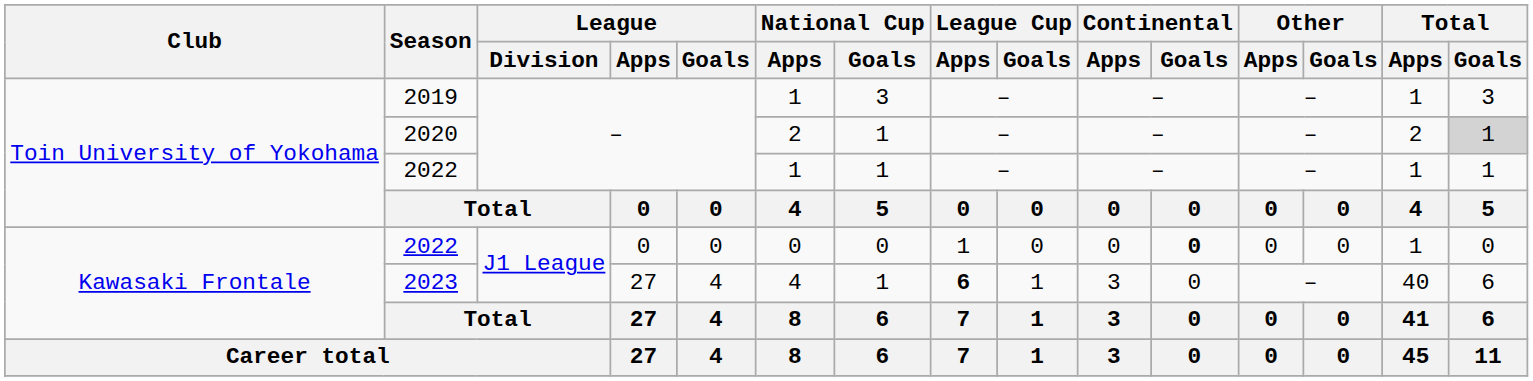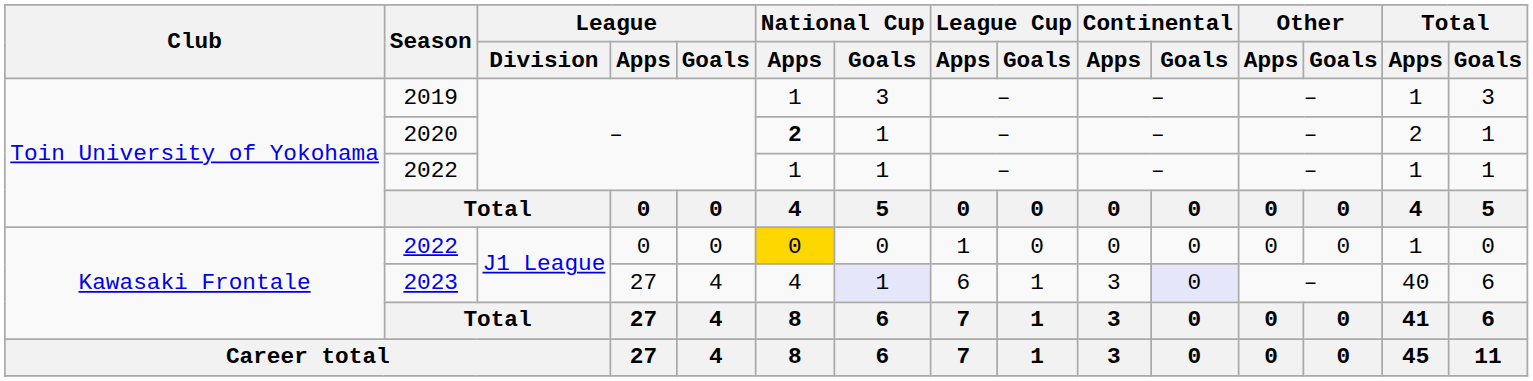(795, 135) normal -> (795, 135) bold
(1488, 135) lightgrey background -> (1488, 135) no background
(795, 246) no background -> (795, 246) gold background
(1194, 246) bold -> (1194, 246) normal
(882, 283) no background -> (882, 283) lavender background
(963, 283) bold -> (963, 283) normal
(1194, 283) no background -> (1194, 283) lavender background
